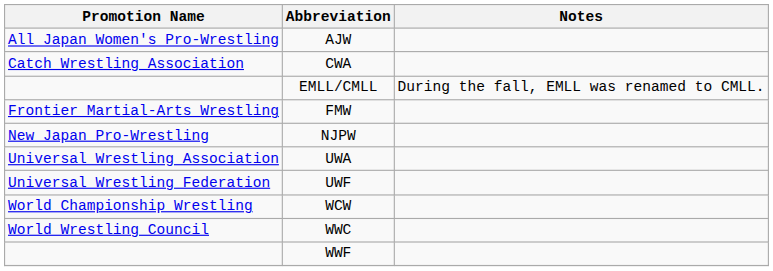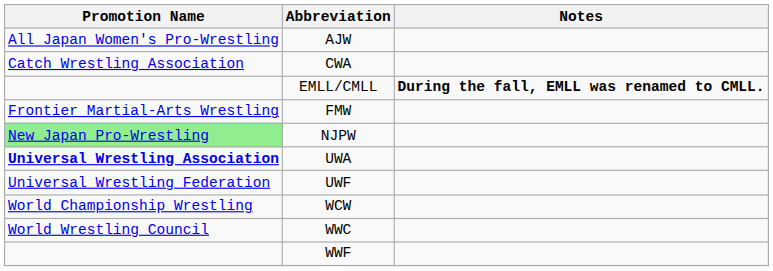(581, 88) normal -> (581, 88) bold
(109, 135) no background -> (109, 135) lightgreen background
(143, 159) normal -> (143, 159) bold
